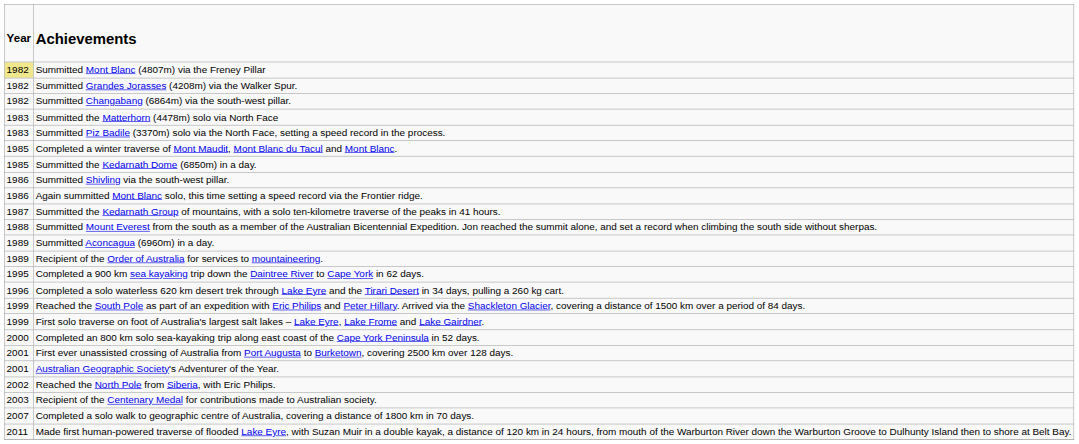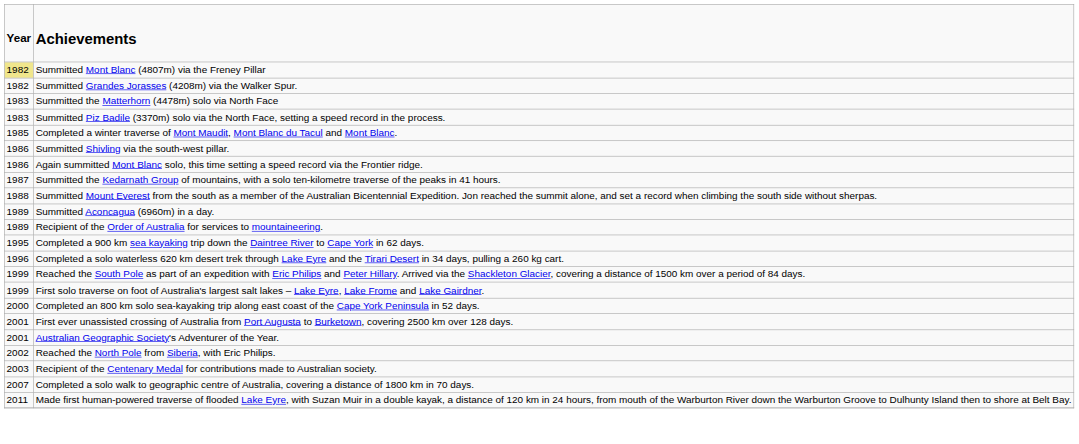- row: (163, 101)
- row: (146, 164)
